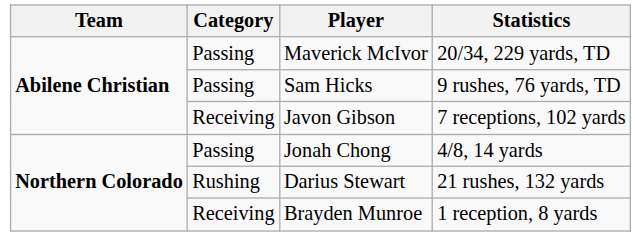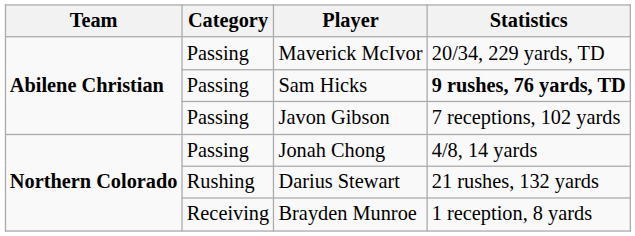(529, 85) normal -> (529, 85) bold
(233, 117) Receiving -> (218, 117) Passing
